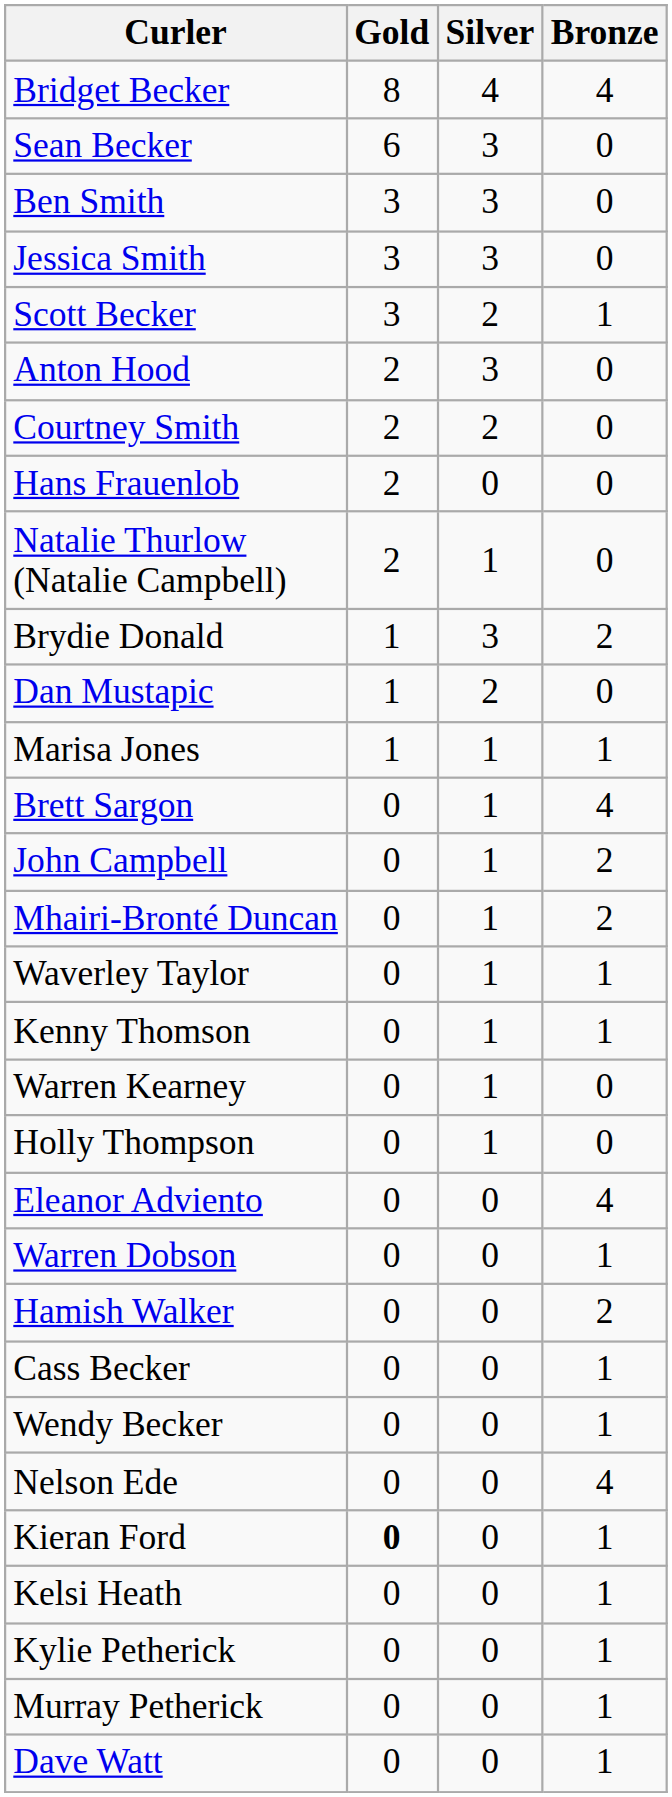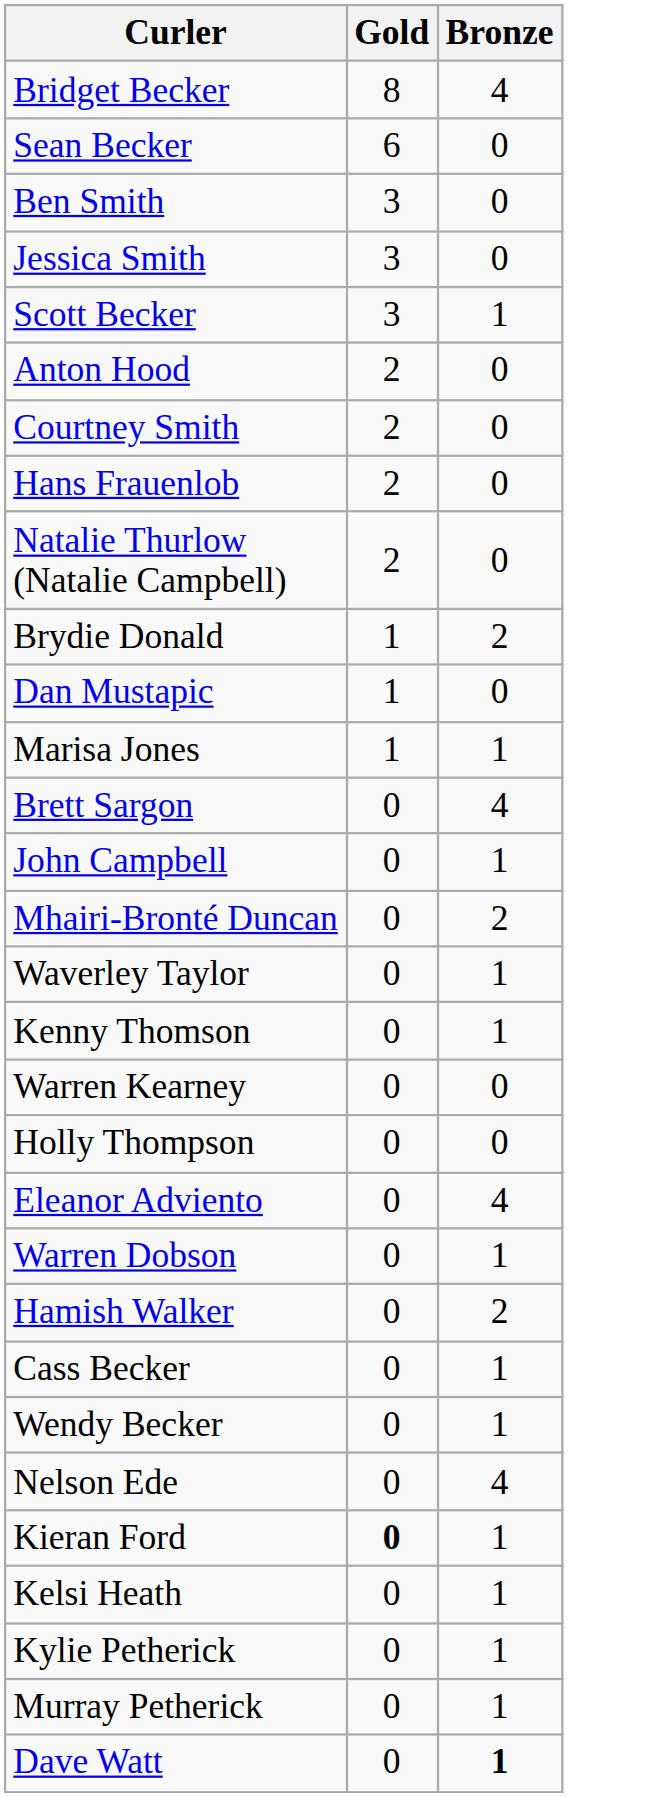- column: (490, 32)
(605, 861) 2 -> (500, 861) 1
(605, 1762) normal -> (500, 1762) bold
